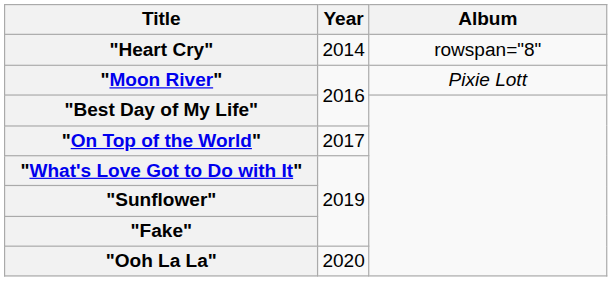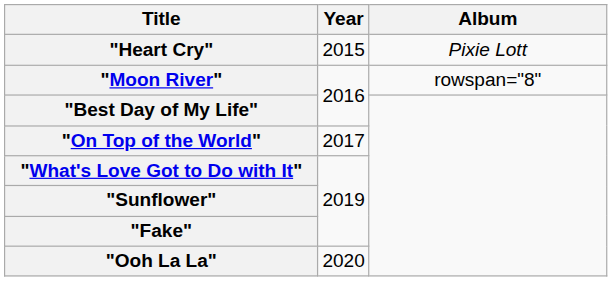(344, 49) 2014 -> (344, 49) 2015
(488, 49) rowspan="8" -> (488, 49) Pixie Lott
(488, 79) Pixie Lott -> (488, 79) rowspan="8"
